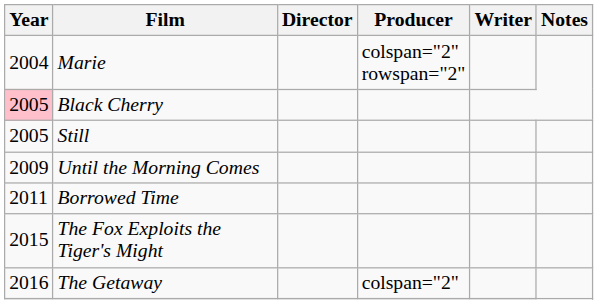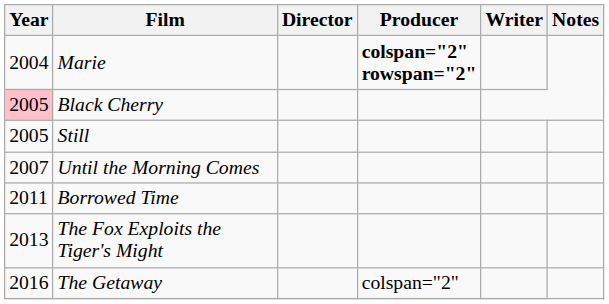(413, 62) normal -> (419, 62) bold
(29, 167) 2009 -> (29, 167) 2007
(29, 240) 2015 -> (29, 240) 2013
